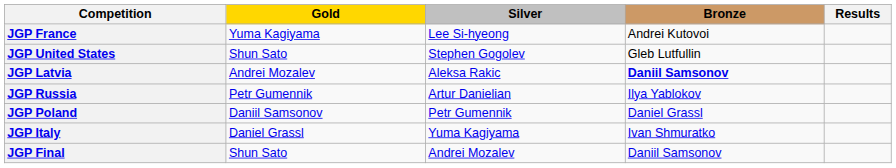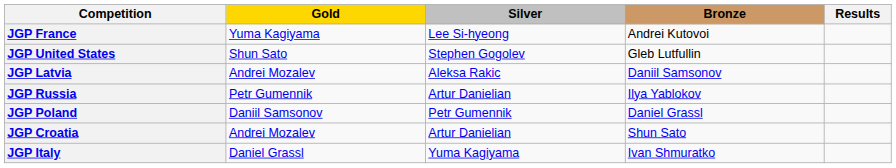(678, 73) bold -> (675, 73) normal
+ row: (43, 133)
- row: (36, 152)
